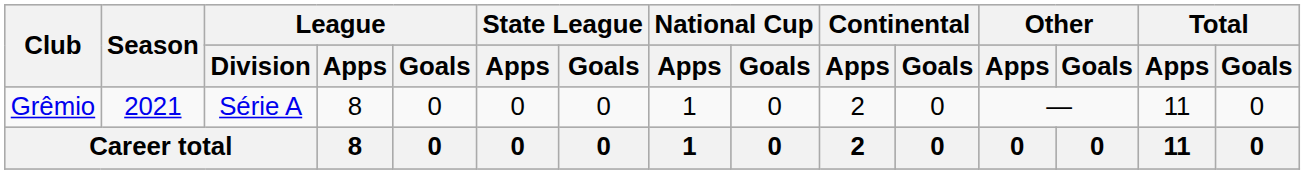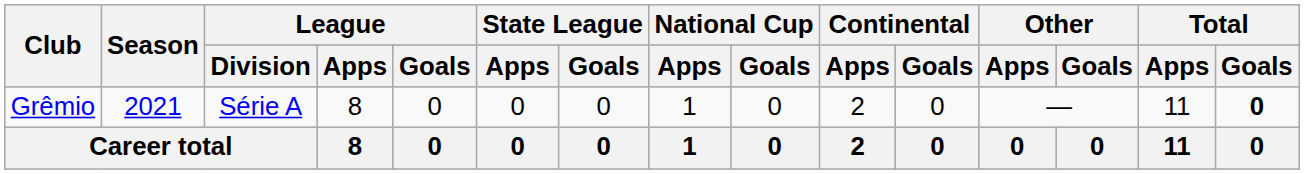(1257, 106) normal -> (1257, 106) bold
